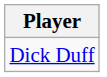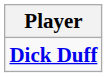(52, 54) normal -> (53, 54) bold
